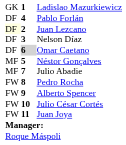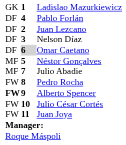(11, 28) lightyellow background -> (11, 28) no background
(12, 93) normal -> (12, 93) bold
